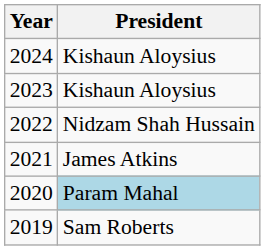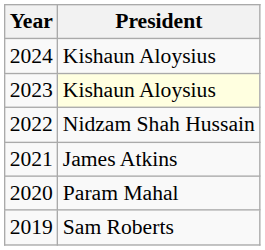(139, 90) no background -> (139, 90) lightyellow background
(121, 192) lightblue background -> (121, 192) no background
